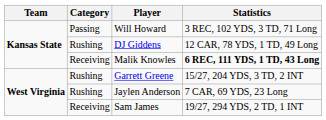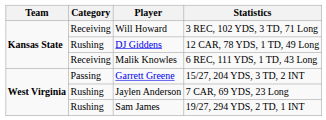(85, 29) Passing -> (91, 29) Receiving
(252, 60) bold -> (252, 60) normal
(86, 76) Rushing -> (86, 76) Passing
(90, 107) Receiving -> (87, 107) Rushing
